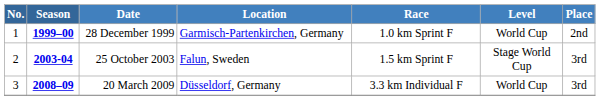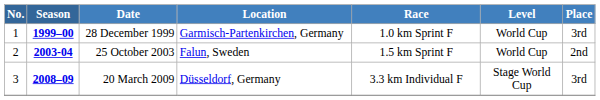(579, 33) 2nd -> (579, 33) 3rd
(522, 59) Stage World Cup -> (522, 52) World Cup
(579, 59) 3rd -> (579, 52) 2nd
(522, 86) World Cup -> (522, 79) Stage World Cup
